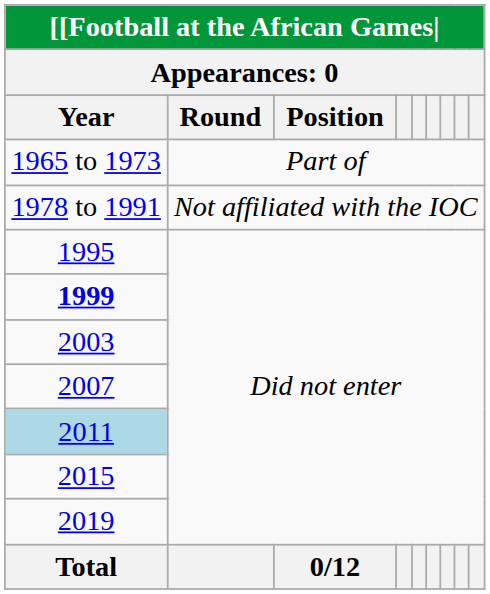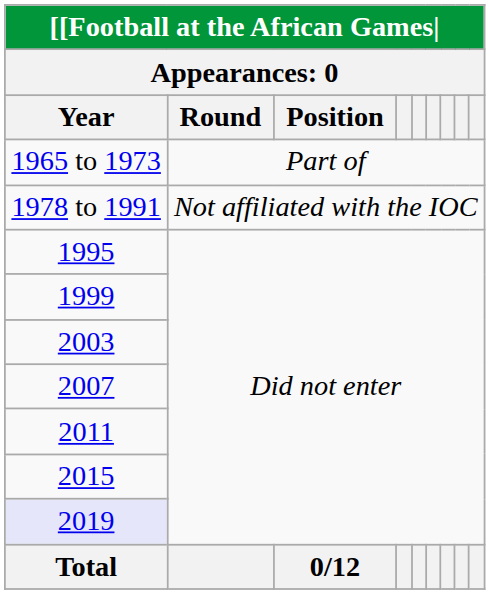(86, 296) bold -> (86, 296) normal
(86, 431) lightblue background -> (86, 431) no background
(86, 521) no background -> (86, 521) lavender background
